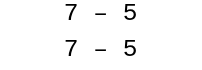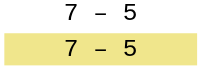(101, 49) no background -> (101, 49) khaki background
